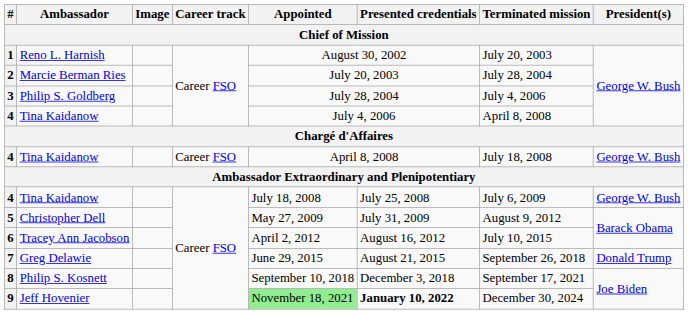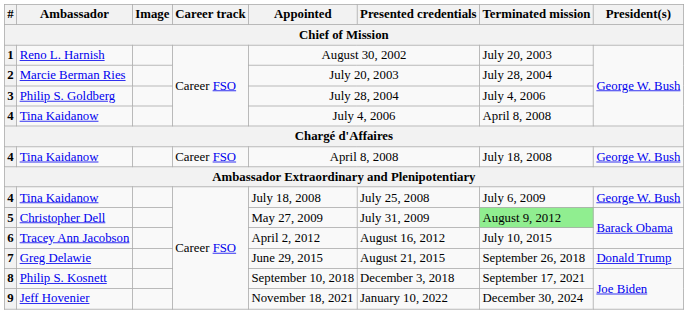(522, 217) no background -> (522, 217) lightgreen background
(302, 298) lightgreen background -> (302, 298) no background
(407, 298) bold -> (404, 298) normal
